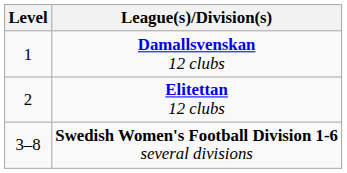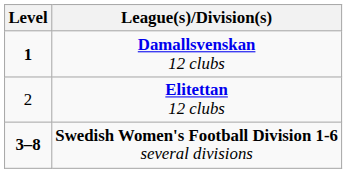(28, 53) normal -> (28, 53) bold
(28, 145) normal -> (28, 145) bold
